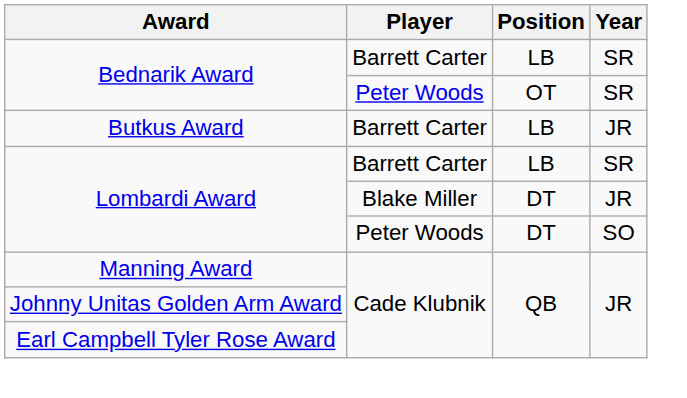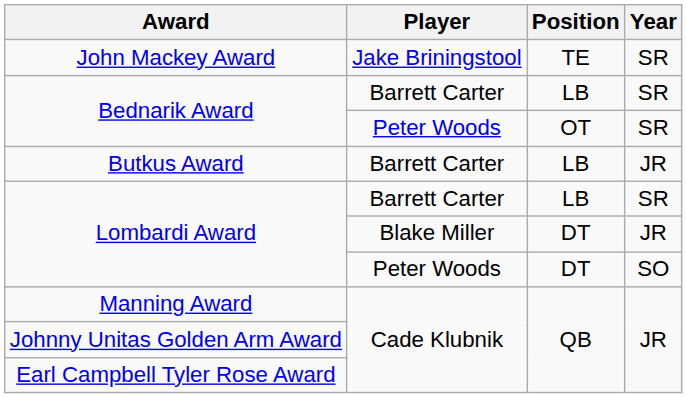+ row: (176, 57)
